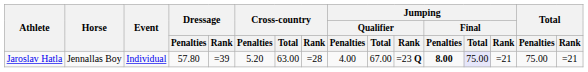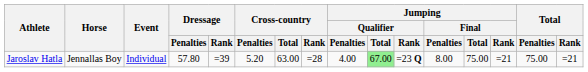(381, 59) no background -> (381, 59) lightgreen background
(444, 59) bold -> (444, 59) normal
(477, 59) lavender background -> (477, 59) no background
